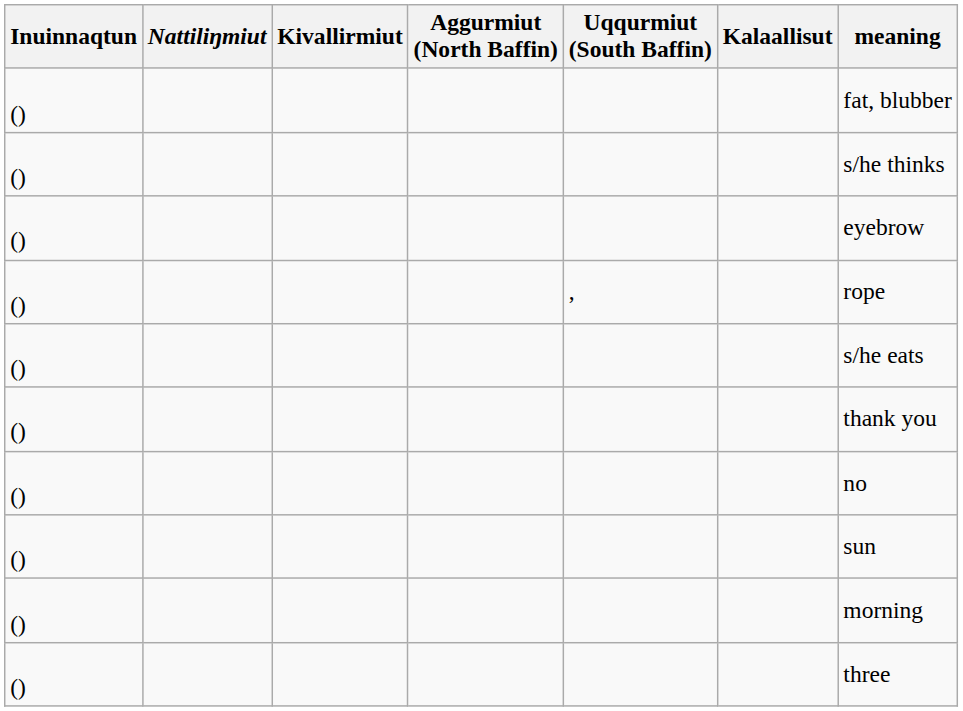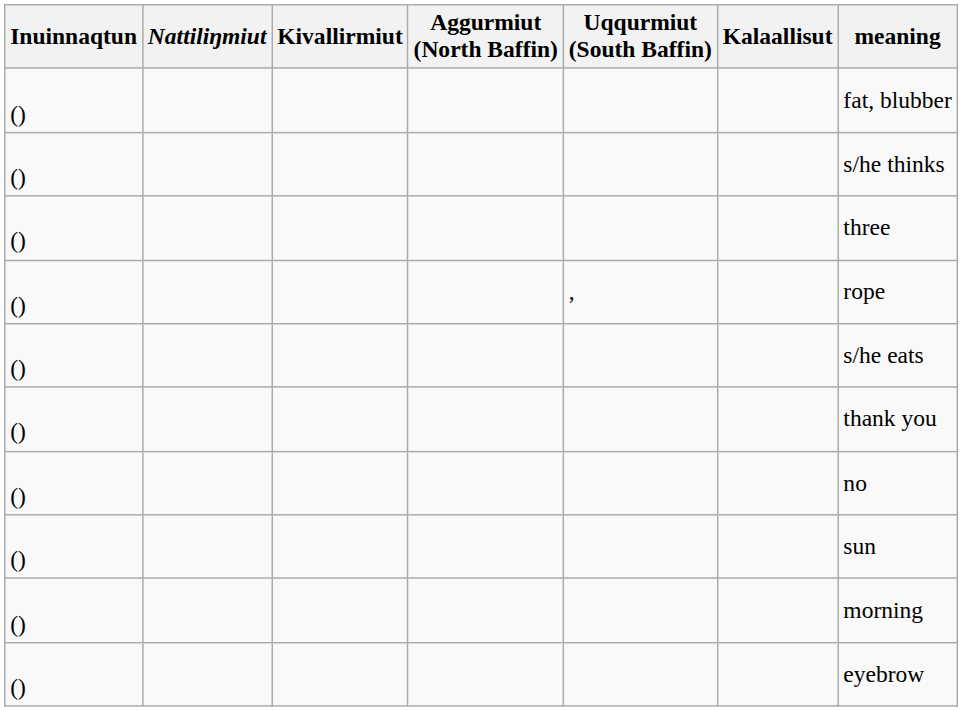(884, 227) eyebrow -> (867, 227) three
(867, 673) three -> (884, 673) eyebrow
